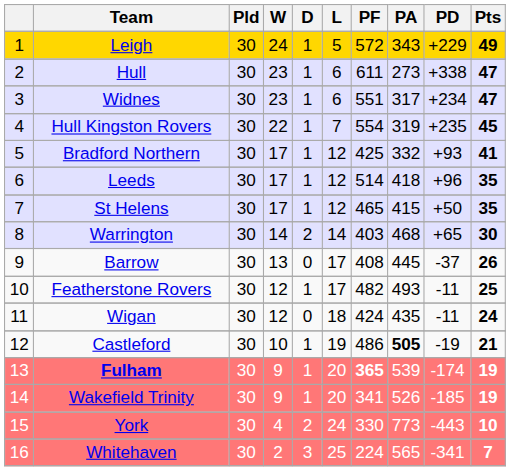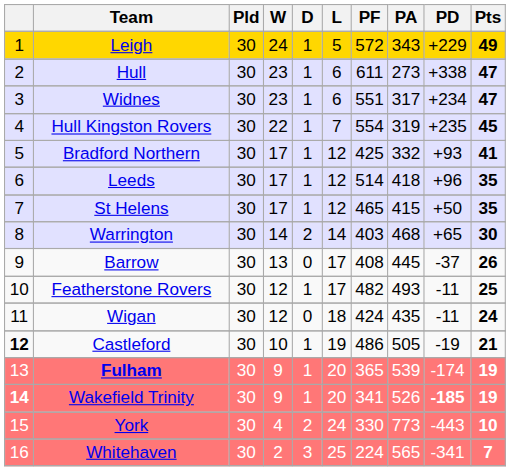(19, 343) normal -> (19, 343) bold
(406, 343) bold -> (406, 343) normal
(370, 371) bold -> (370, 371) normal
(19, 398) normal -> (19, 398) bold
(448, 398) normal -> (448, 398) bold
